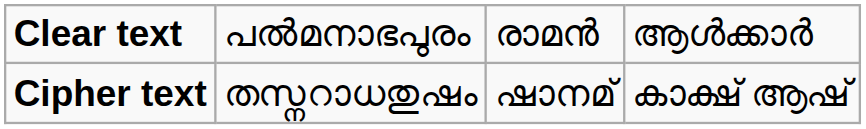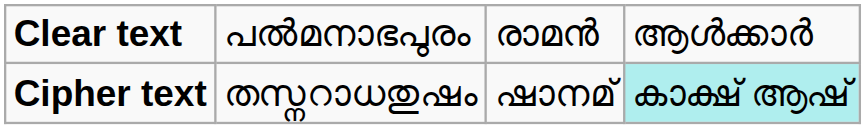(741, 92) no background -> (741, 92) paleturquoise background
